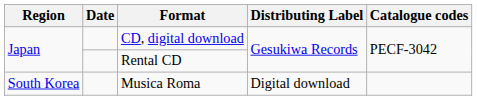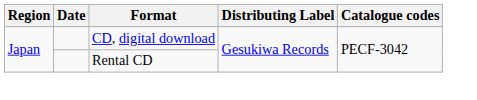- row: (161, 83)
